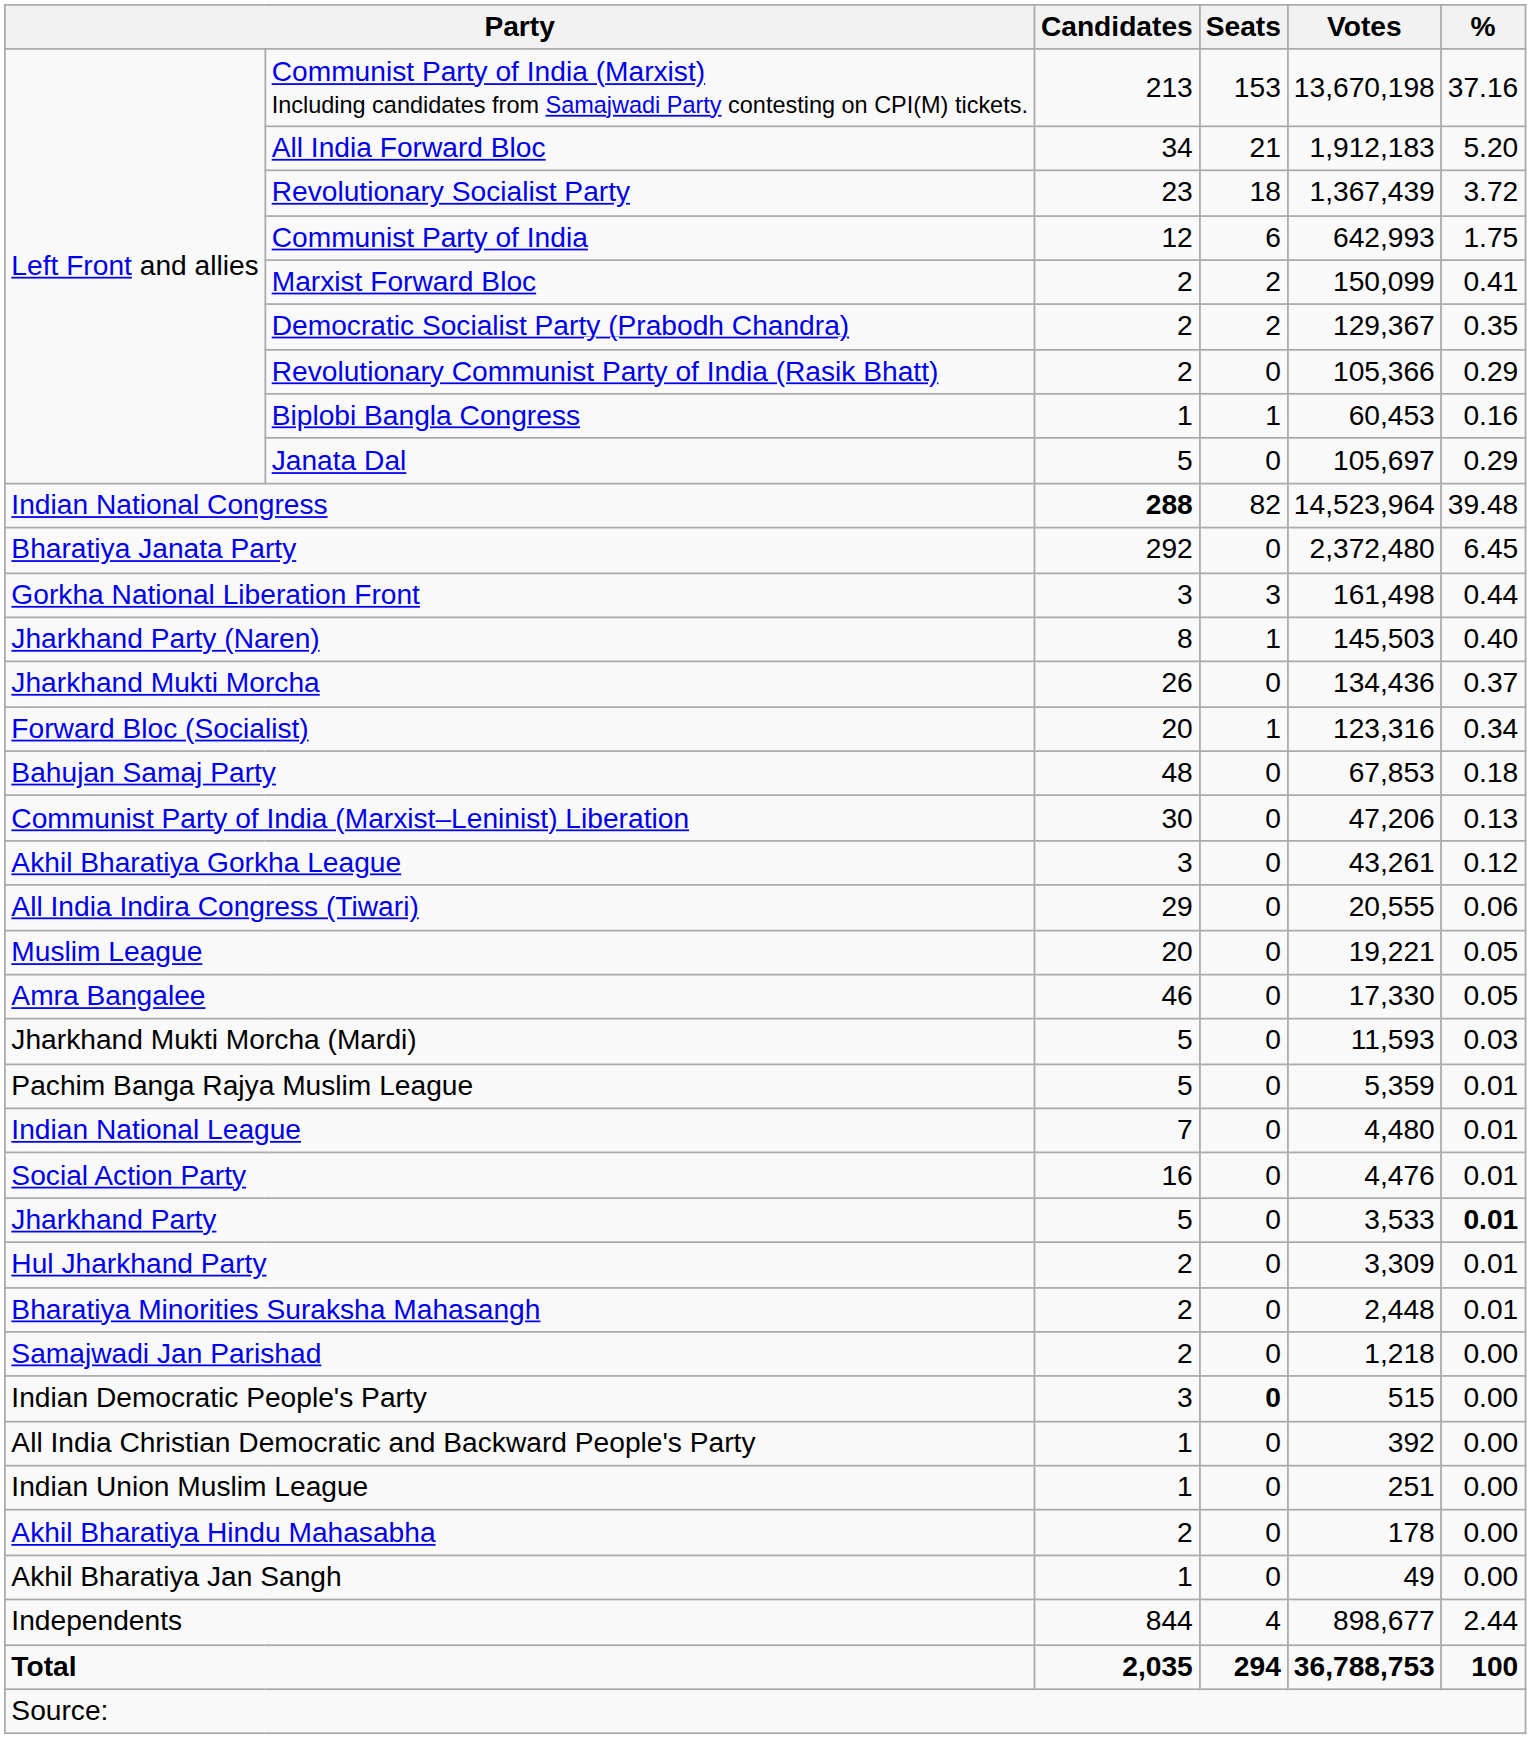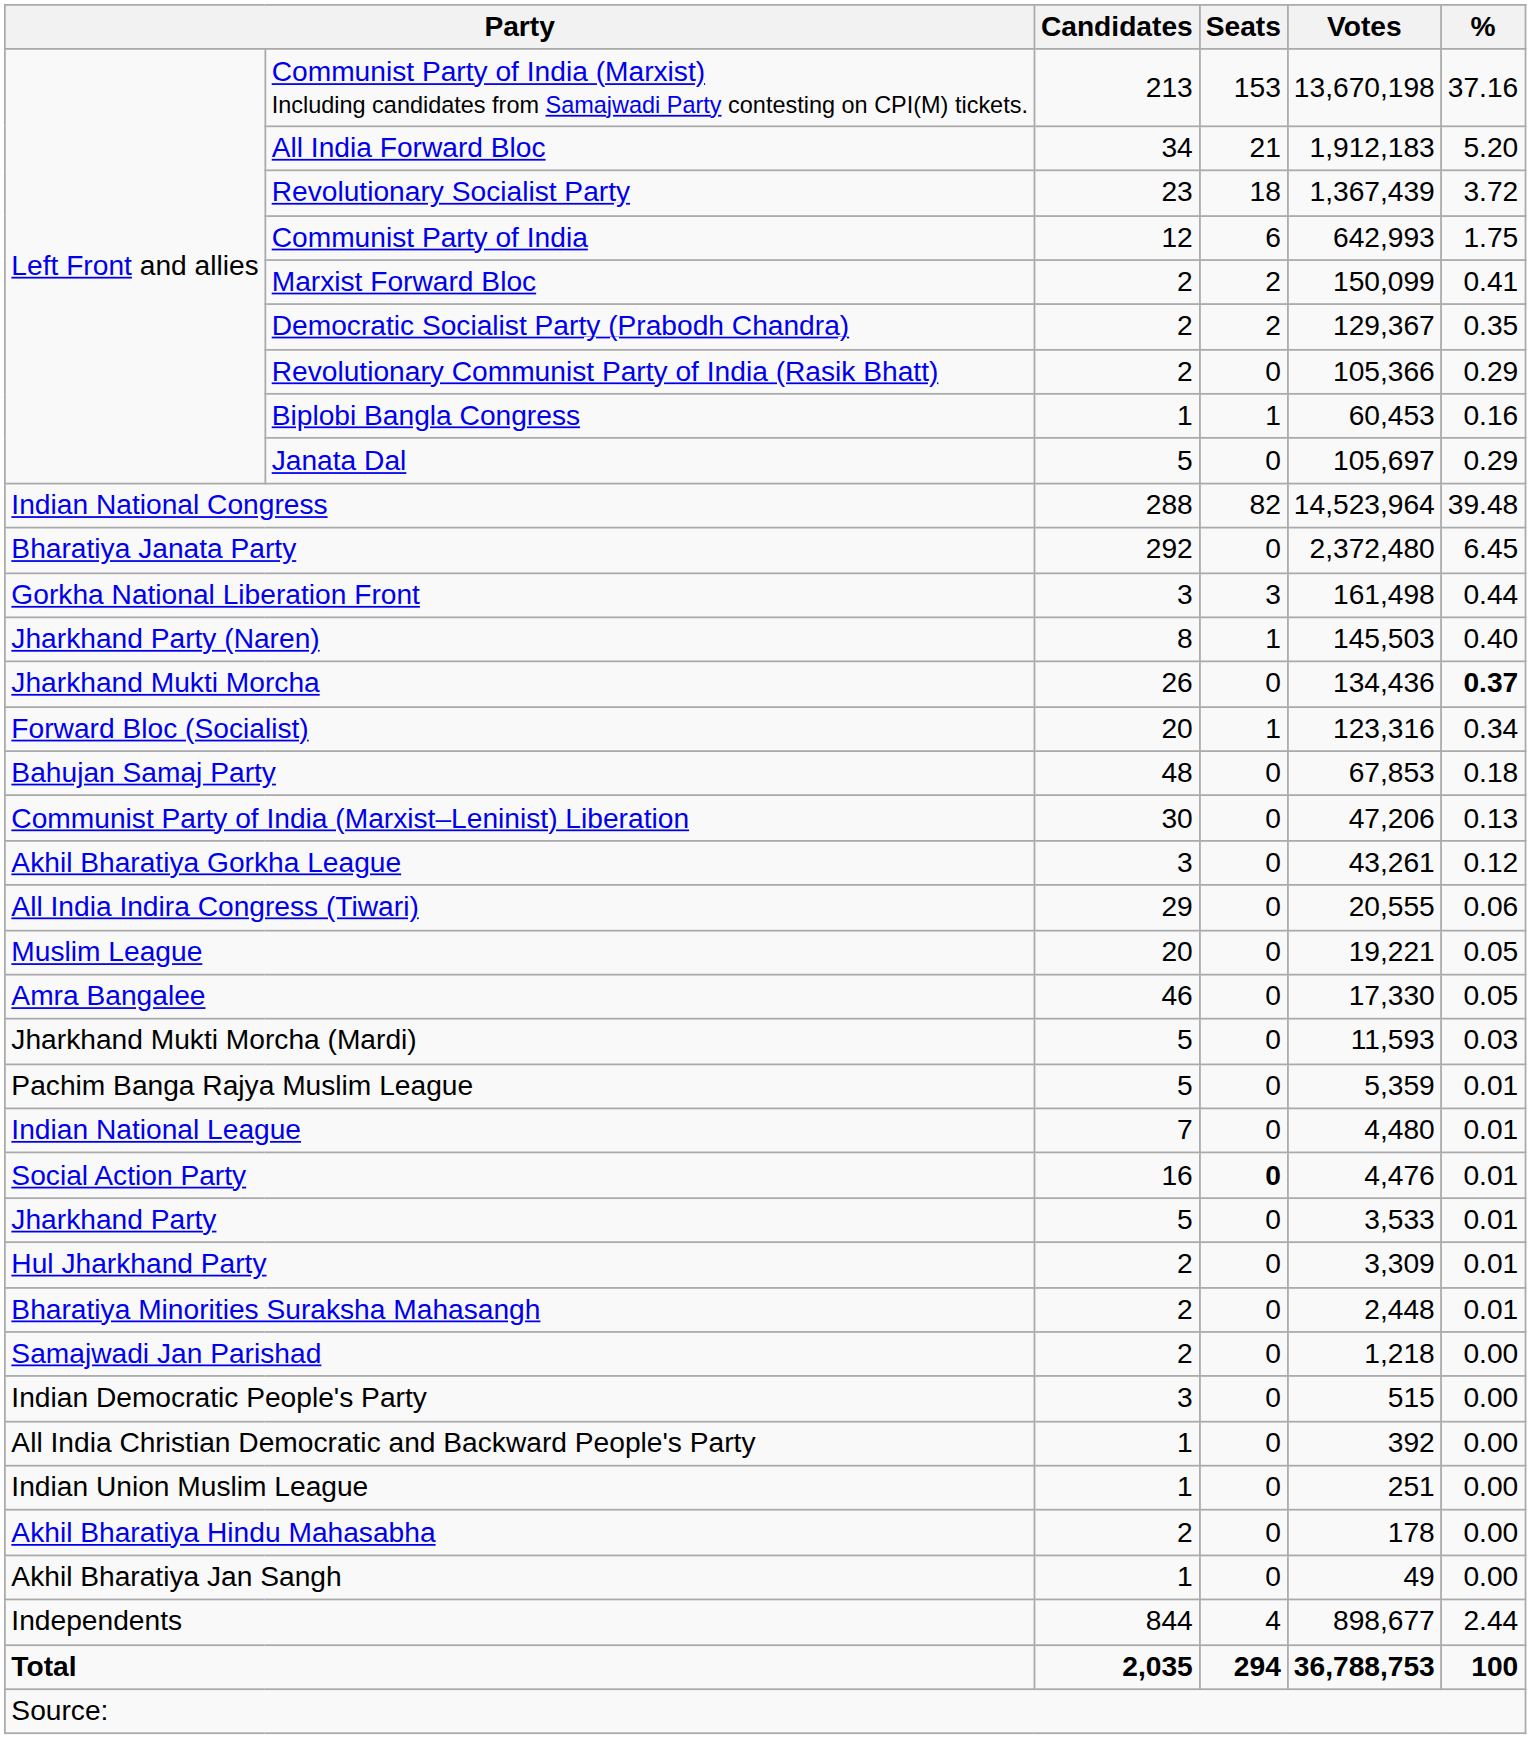(1169, 505) bold -> (1169, 505) normal
(1491, 683) normal -> (1491, 683) bold
(1273, 1175) normal -> (1273, 1175) bold
(1491, 1219) bold -> (1491, 1219) normal
(1273, 1398) bold -> (1273, 1398) normal
